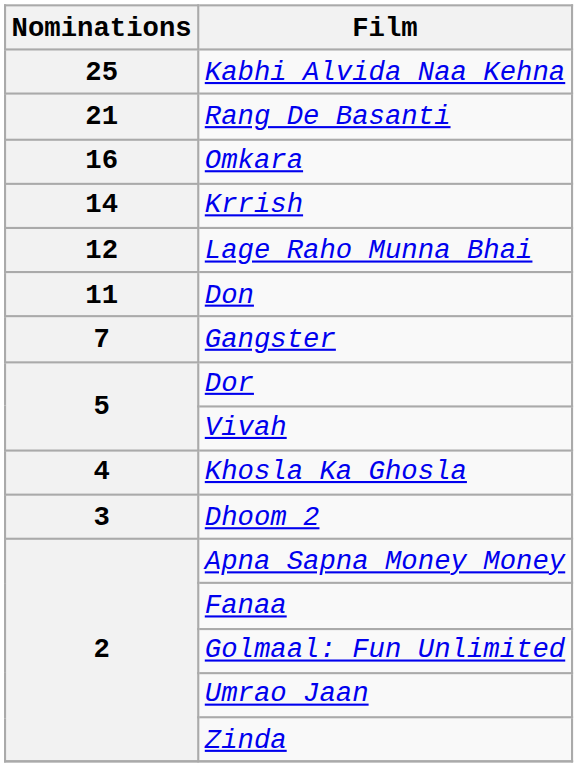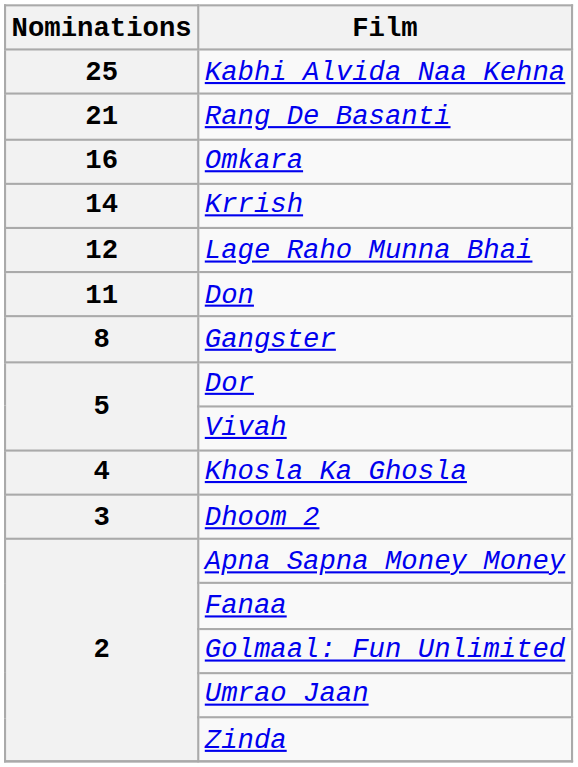(102, 339) 7 -> (102, 339) 8
